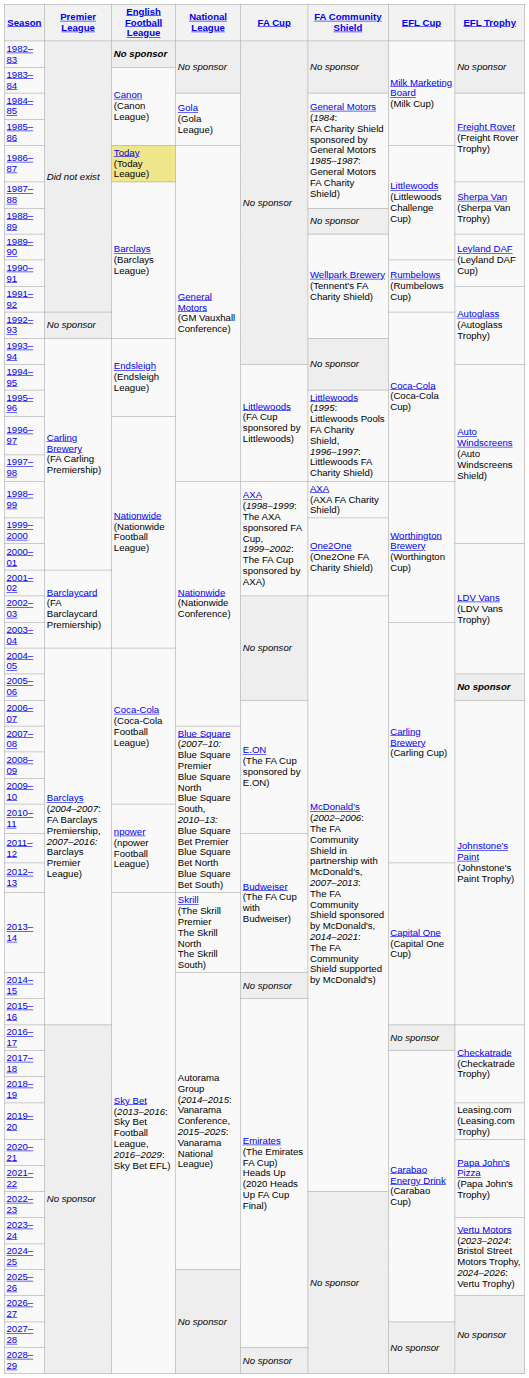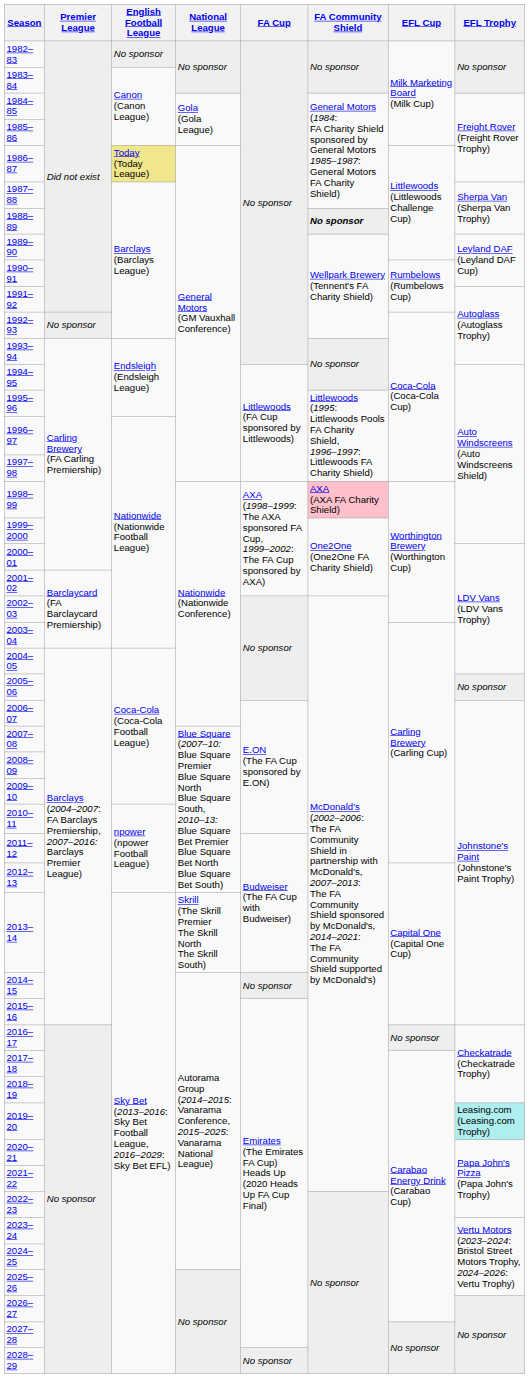(141, 54) bold -> (138, 54) normal
(335, 221) normal -> (337, 221) bold
(344, 499) no background -> (344, 499) pink background
(484, 687) bold -> (482, 687) normal
(486, 1121) no background -> (486, 1121) paleturquoise background
